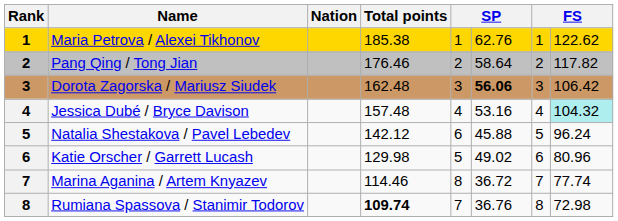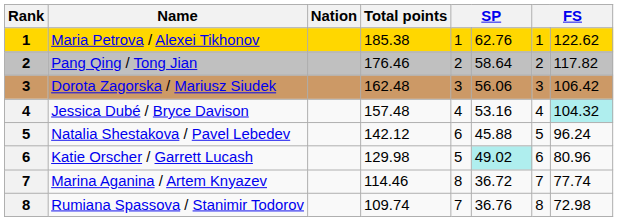(493, 87) bold -> (493, 87) normal
(493, 157) no background -> (493, 157) paleturquoise background
(387, 205) bold -> (387, 205) normal
